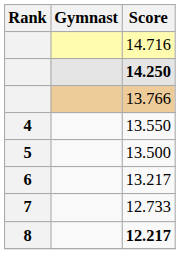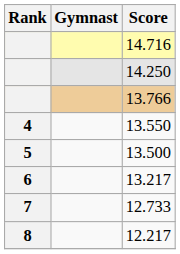(148, 72) bold -> (148, 72) normal
(148, 234) bold -> (148, 234) normal
